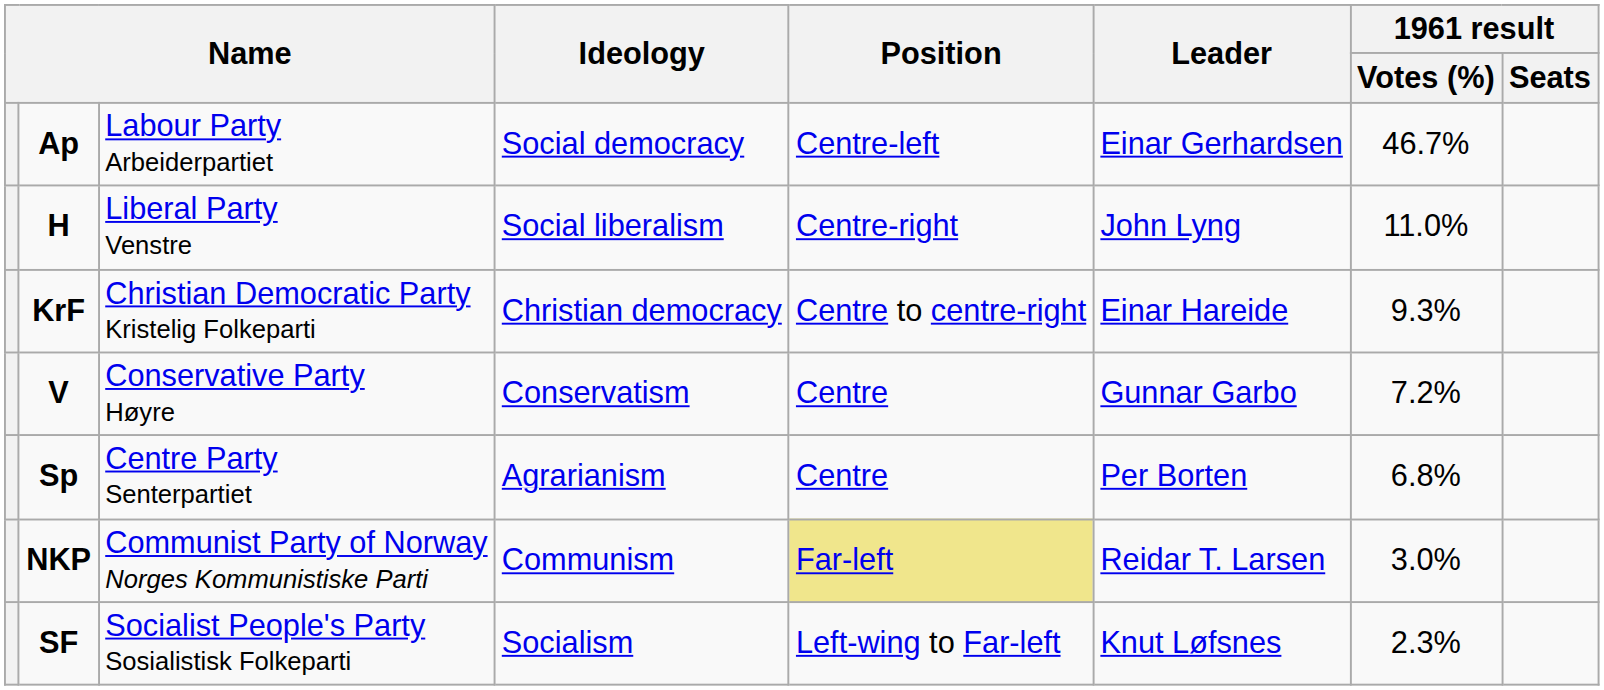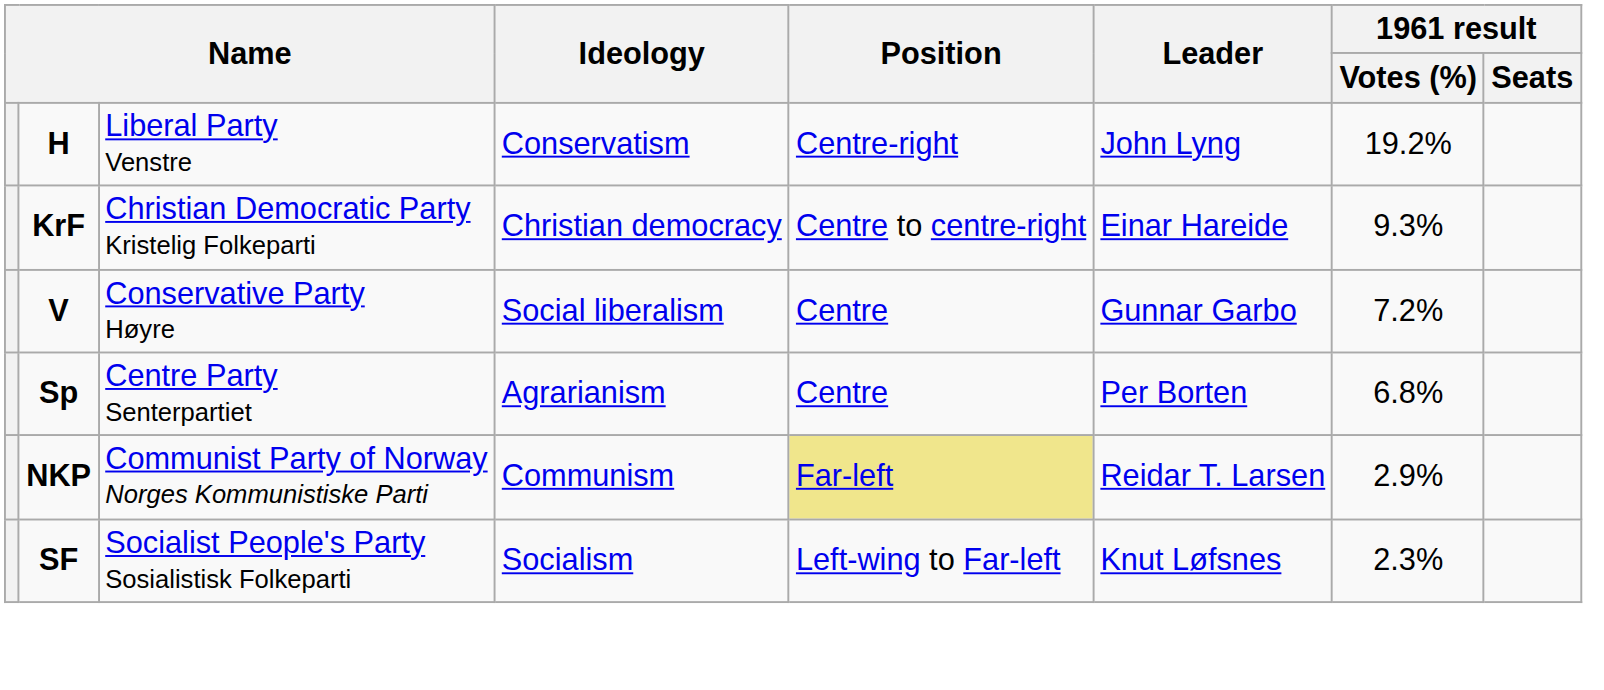- row: (59, 143)
(613, 226) Social liberalism -> (596, 143) Conservatism
(1426, 226) 11.0% -> (1408, 143) 19.2%
(596, 393) Conservatism -> (613, 310) Social liberalism
(1426, 559) 3.0% -> (1408, 476) 2.9%
